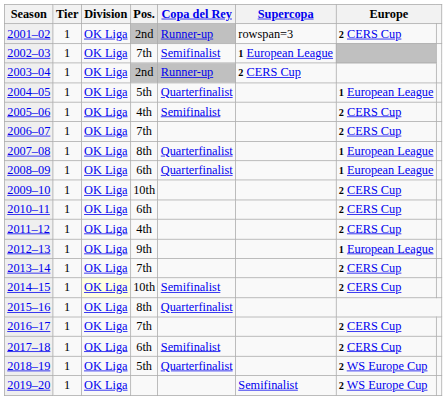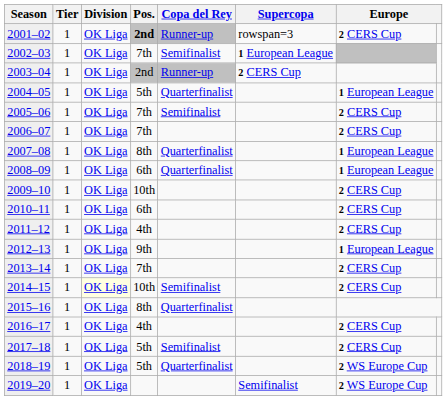(144, 33) normal -> (144, 33) bold
(144, 111) 4th -> (144, 111) 7th
(144, 326) 7th -> (144, 326) 4th
(144, 346) 6th -> (144, 346) 5th
